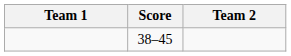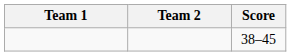columns swapped: (155, 16) <-> (234, 16)
